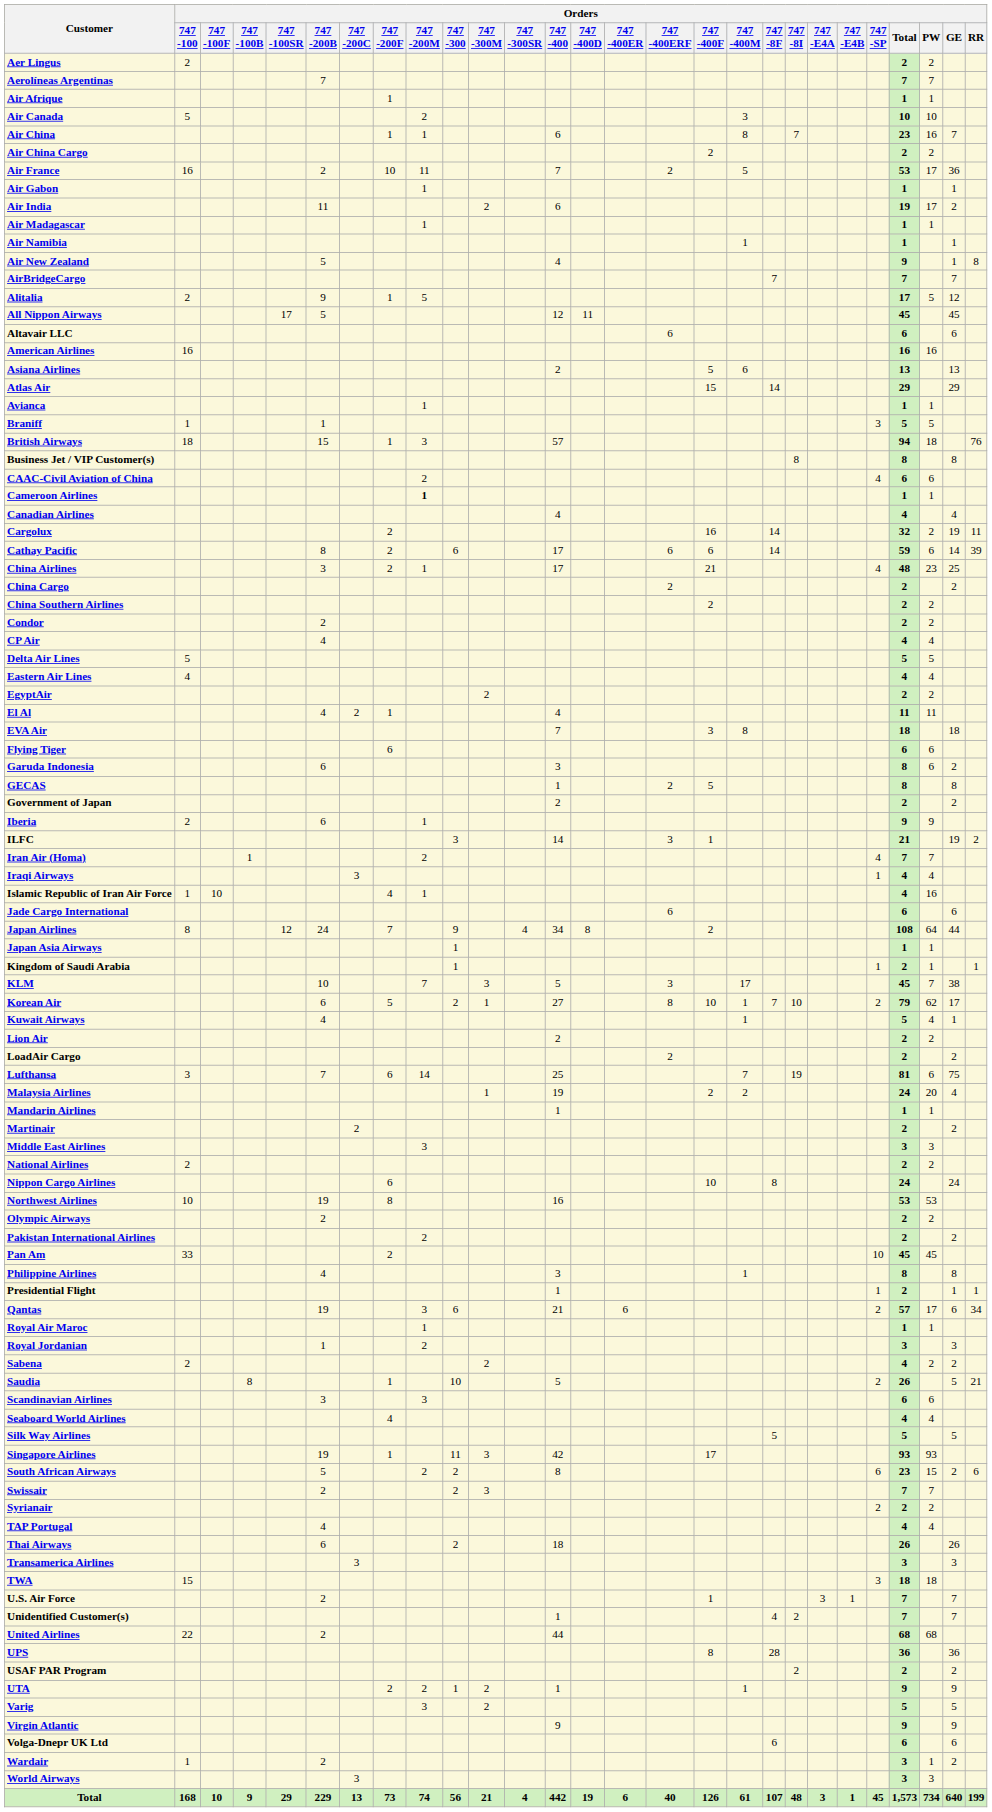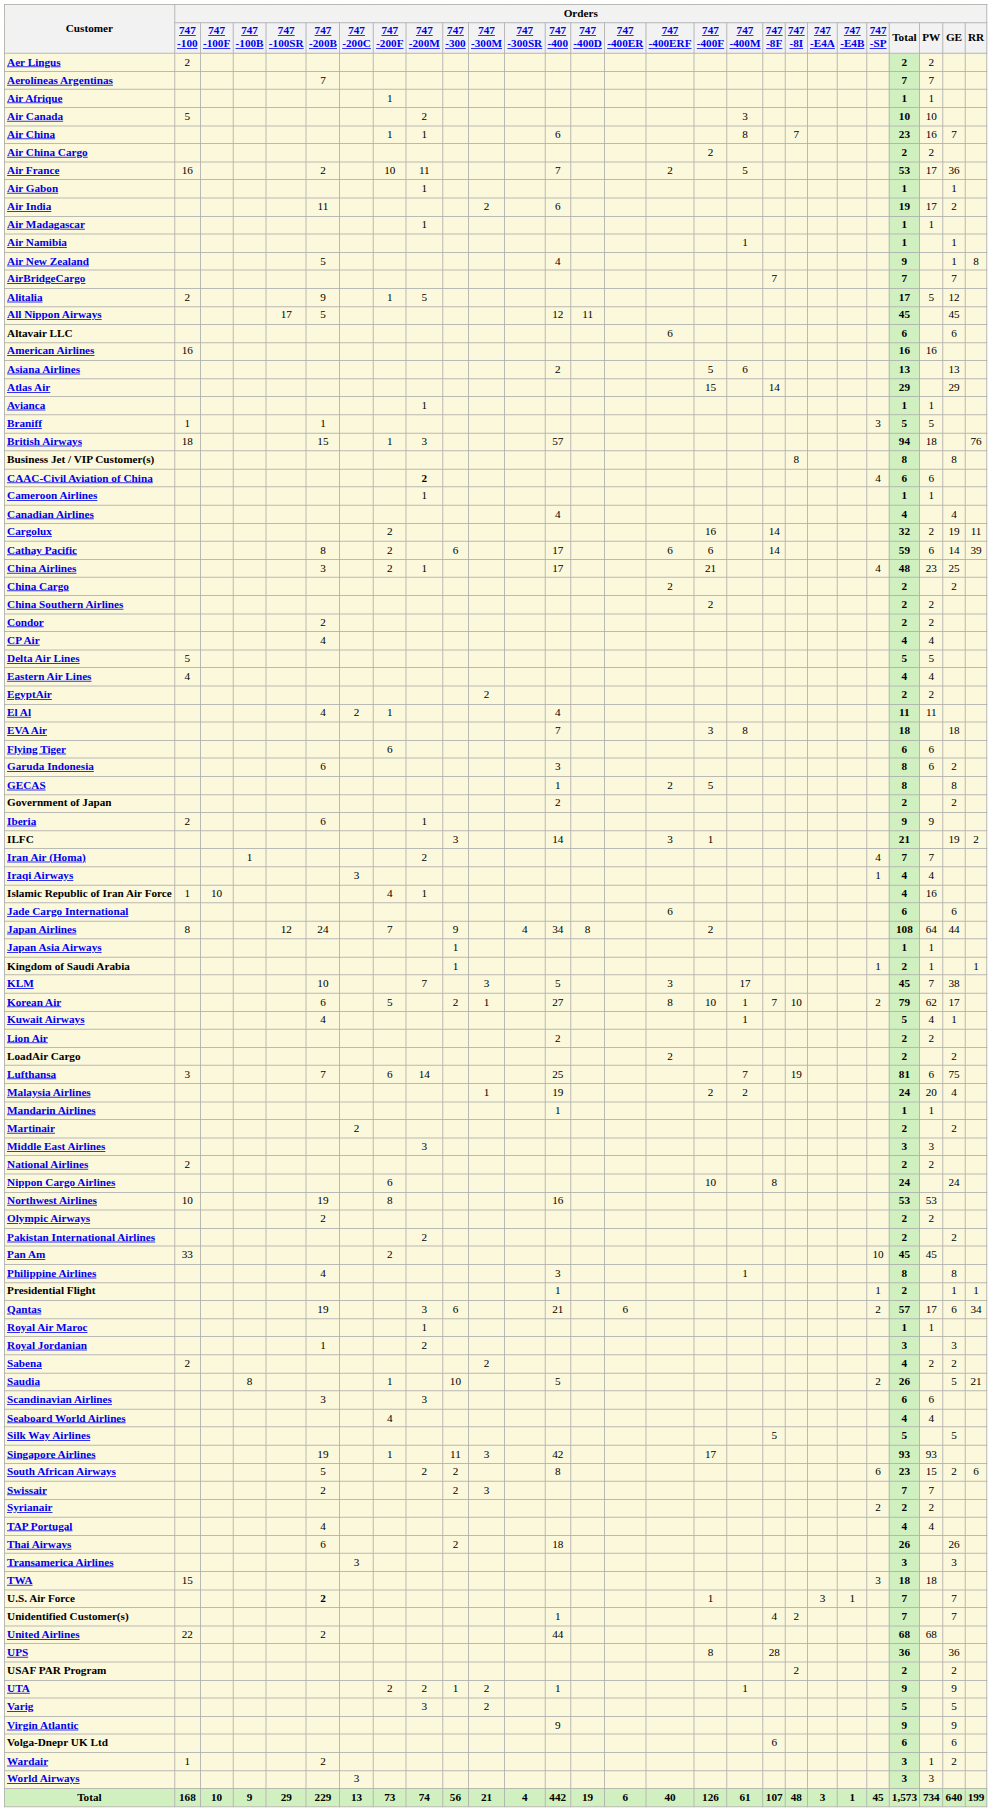(424, 478) normal -> (424, 478) bold
(424, 496) bold -> (424, 496) normal
(323, 1598) normal -> (323, 1598) bold
